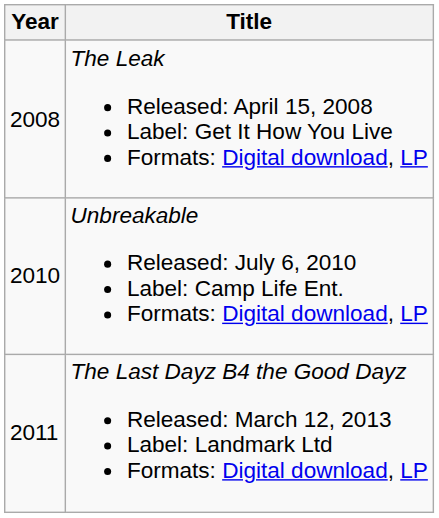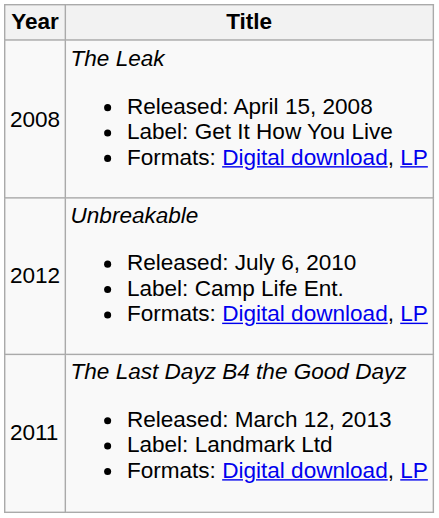(35, 275) 2010 -> (35, 275) 2012
